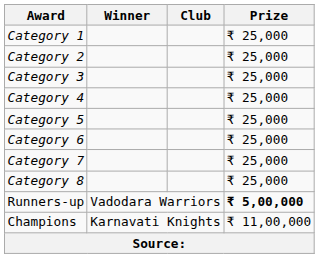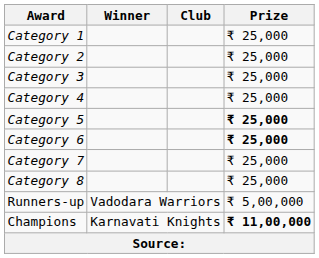(257, 119) normal -> (257, 119) bold
(257, 139) normal -> (257, 139) bold
(265, 202) bold -> (265, 202) normal
(269, 223) normal -> (269, 223) bold
